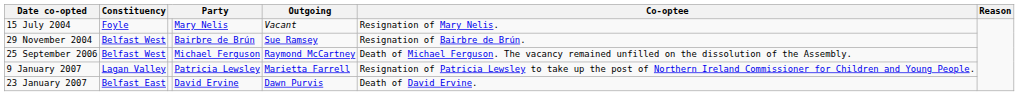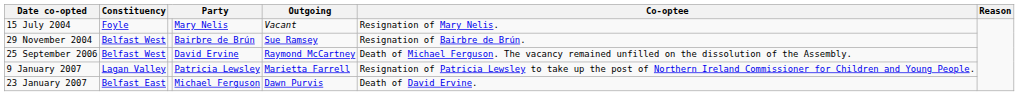(217, 55) Michael Ferguson -> (207, 55) David Ervine
(207, 84) David Ervine -> (217, 84) Michael Ferguson
